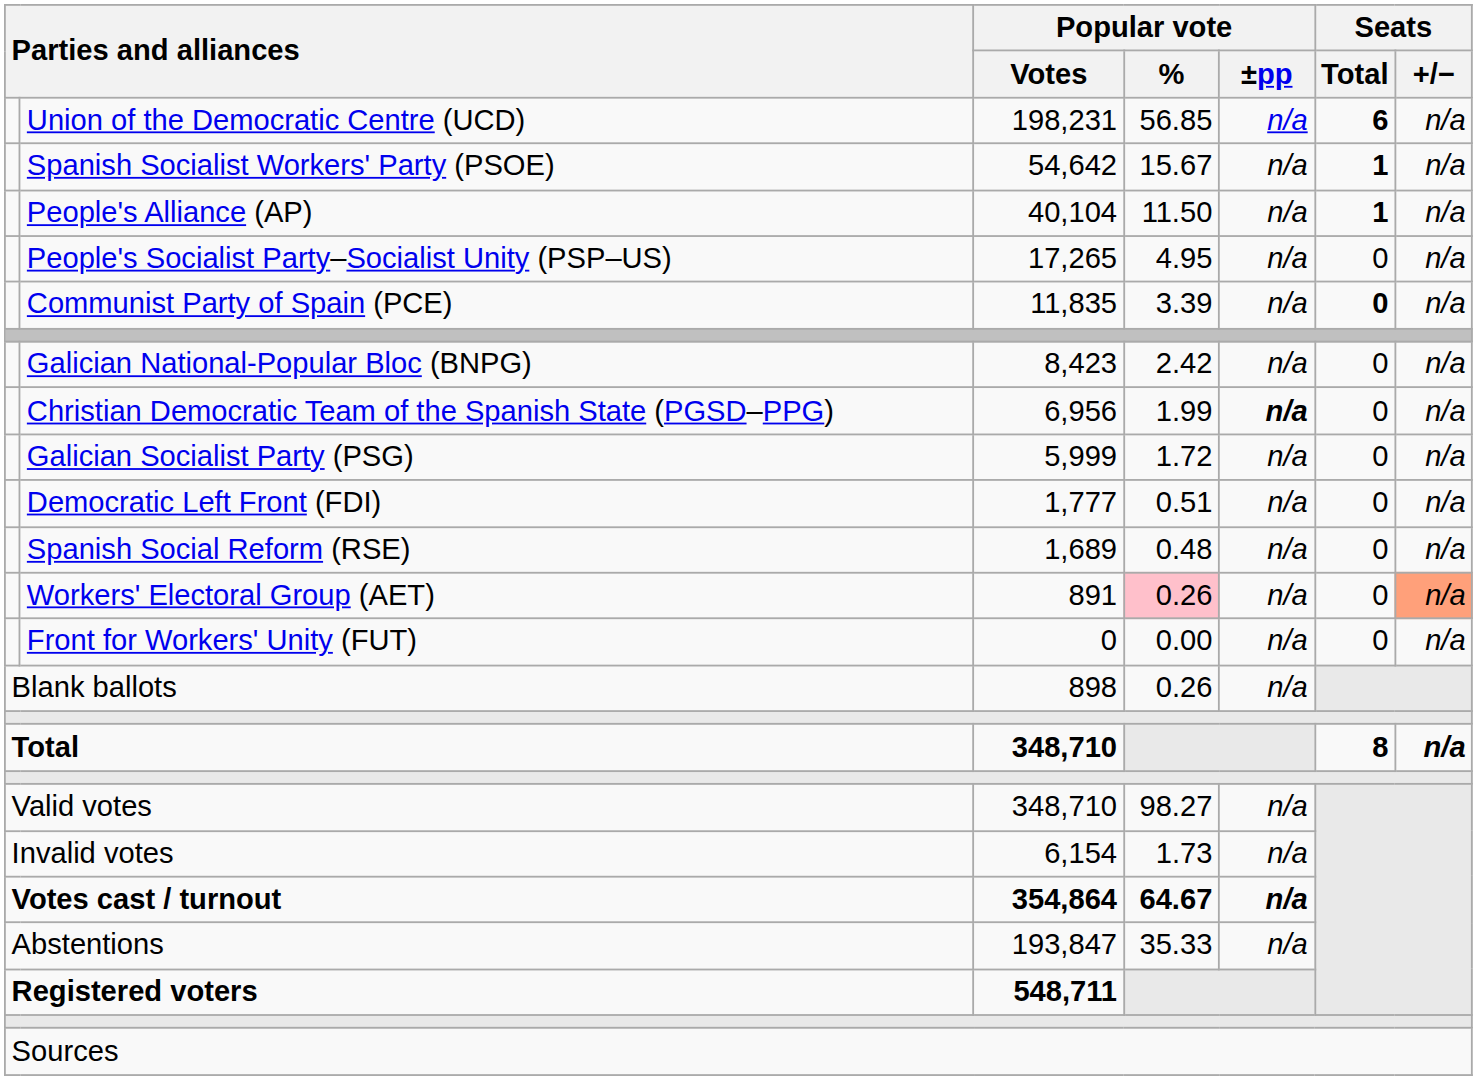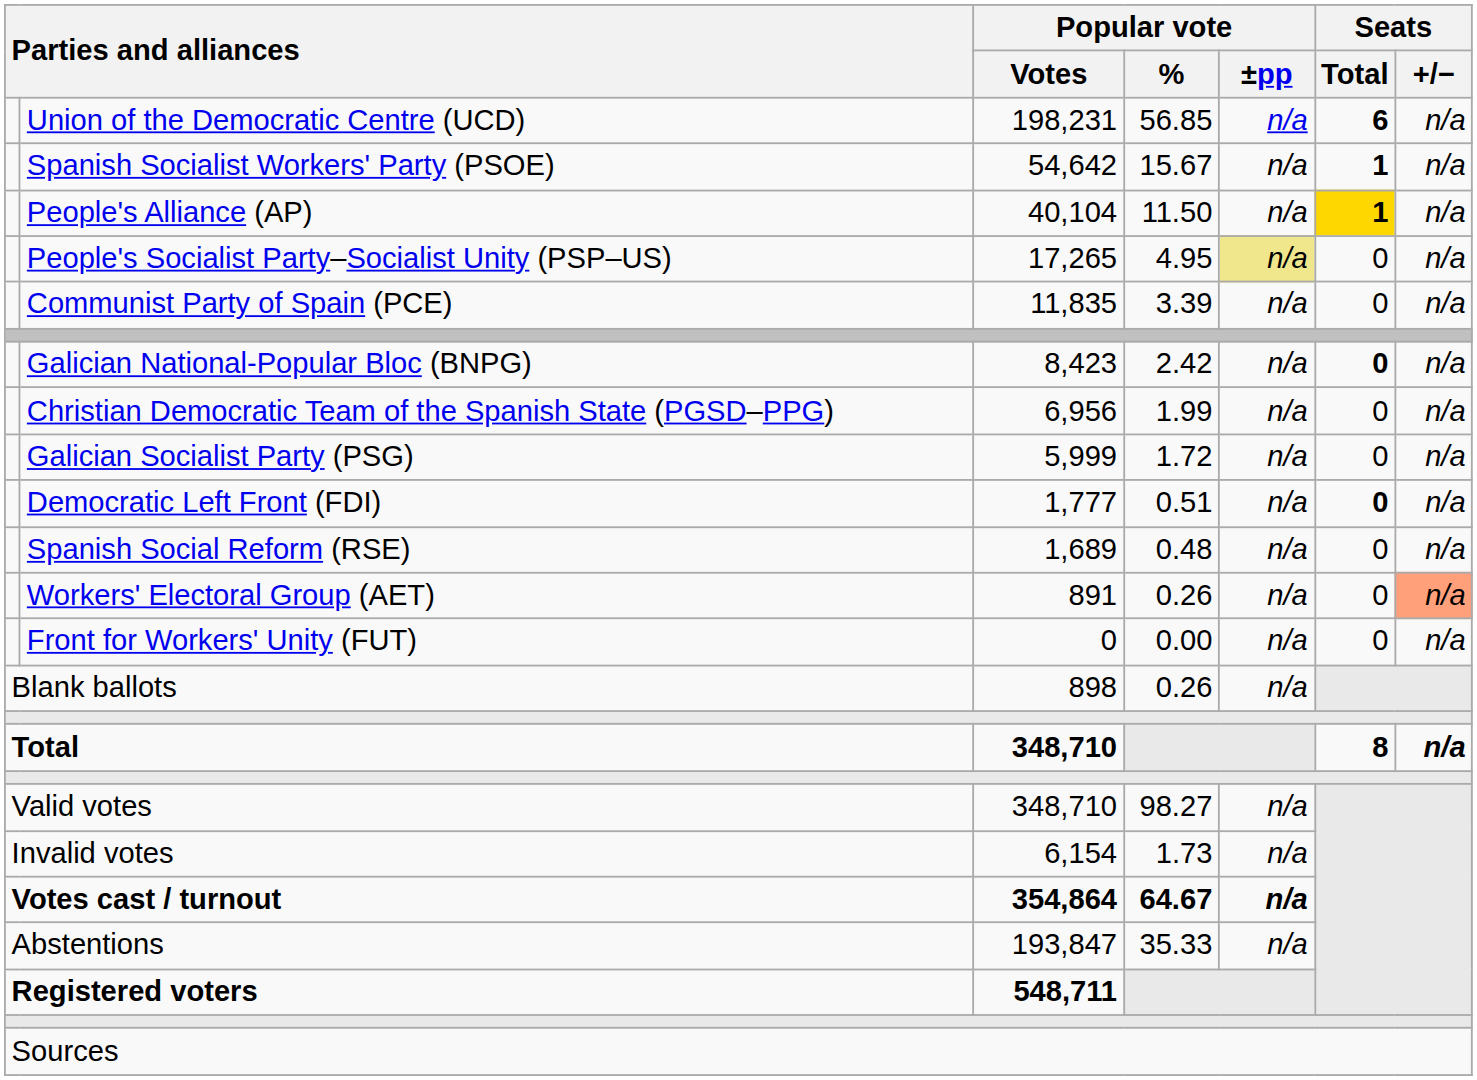(1380, 212) no background -> (1380, 212) gold background
(1287, 258) no background -> (1287, 258) khaki background
(1380, 304) bold -> (1380, 304) normal
(1380, 364) normal -> (1380, 364) bold
(1287, 410) bold -> (1287, 410) normal
(1380, 502) normal -> (1380, 502) bold
(1184, 595) pink background -> (1184, 595) no background
